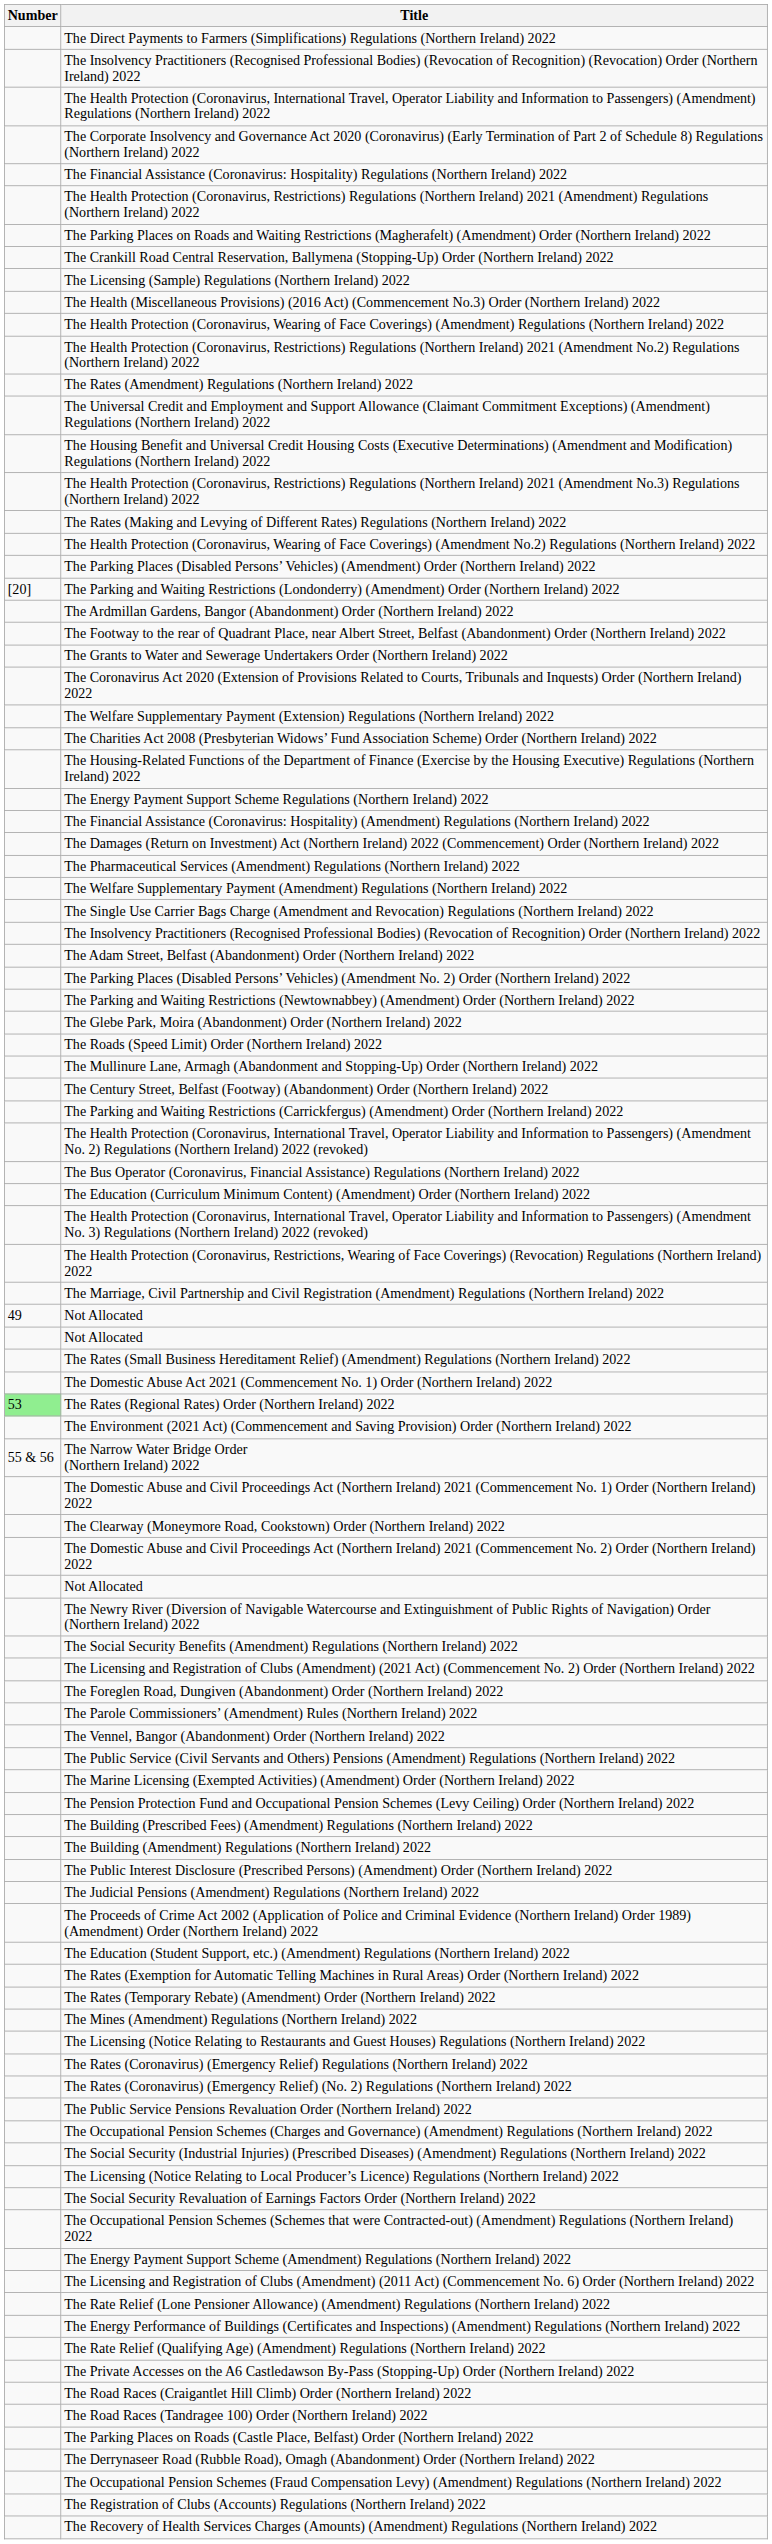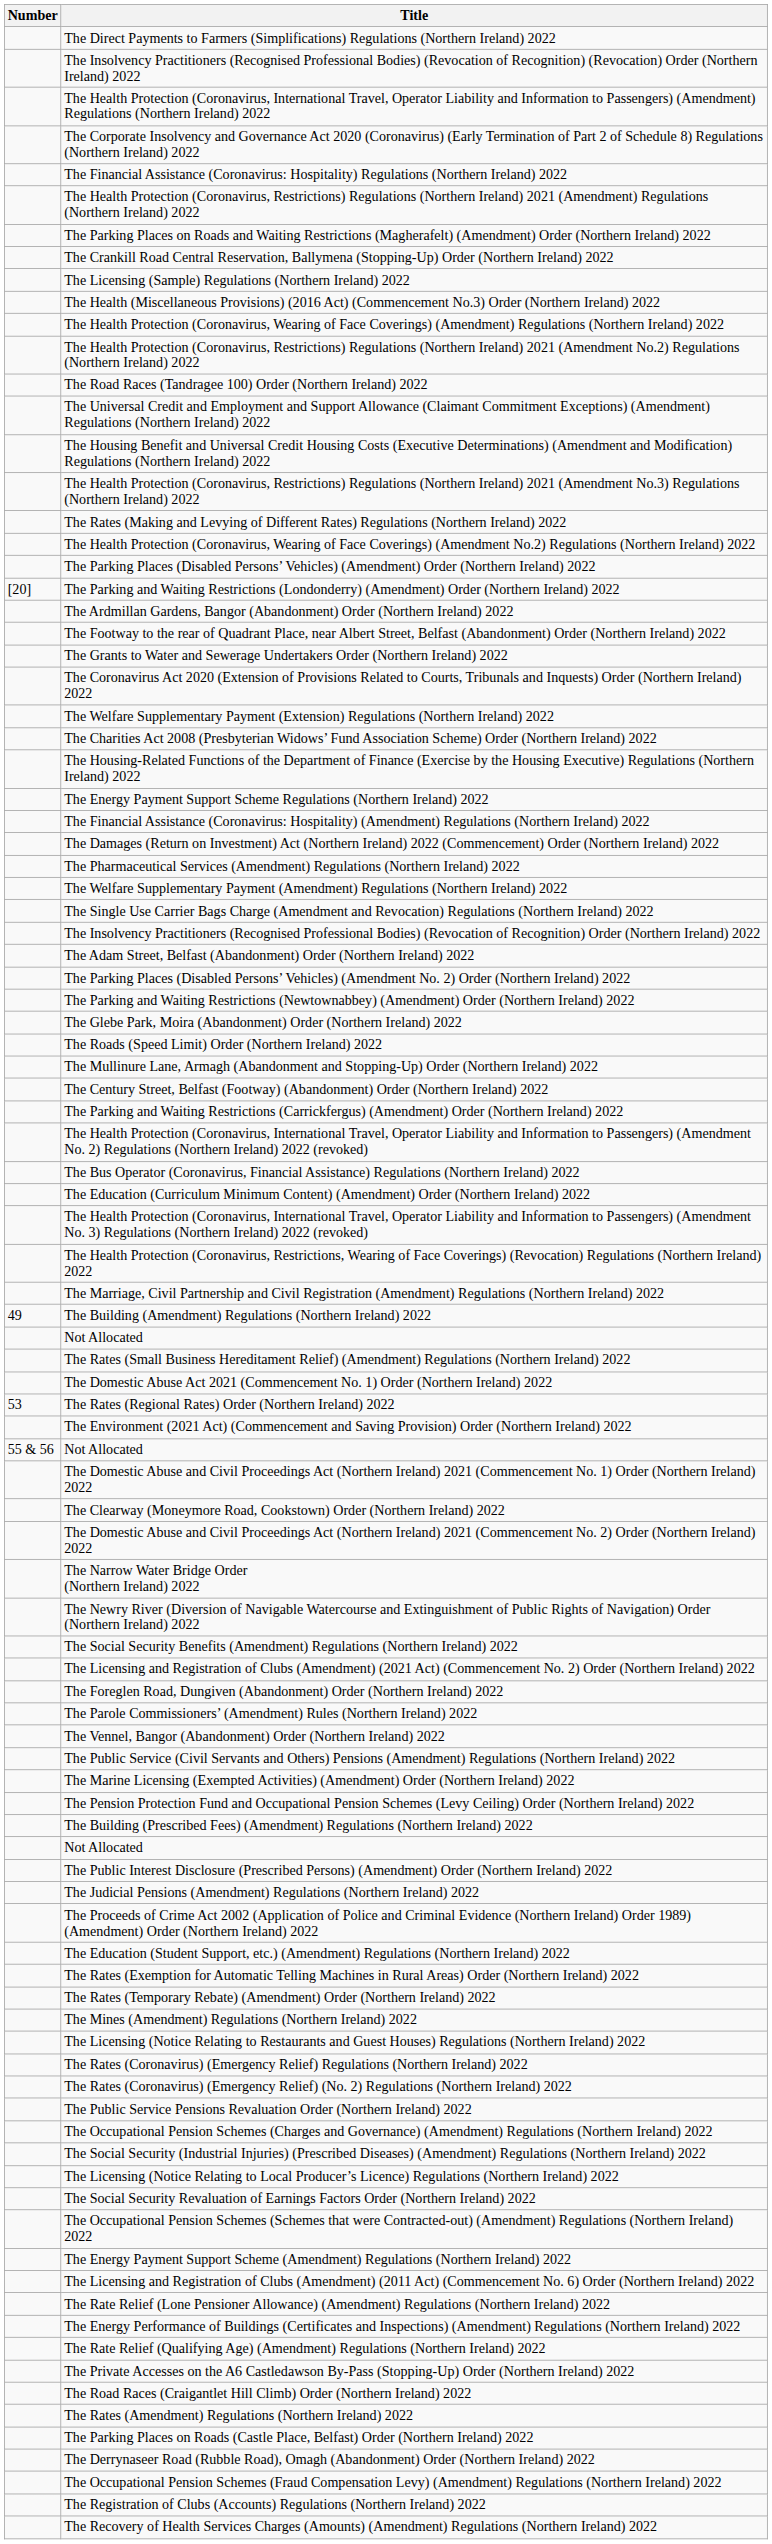(239, 385) The Rates (Amendment) Regulations (Northern Ireland) 2022 -> (246, 385) The Road Races (Tandragee 100) Order (Northern Ireland) 2022
(104, 1315) Not Allocated -> (248, 1315) The Building (Amendment) Regulations (Northern Ireland) 2022
(15, 1405) lightgreen background -> (15, 1405) no background
(156, 1457) The Narrow Water Bridge Order (Northern Ireland) 2022 -> (104, 1449) Not Allocated
(104, 1586) Not Allocated -> (156, 1578) The Narrow Water Bridge Order (Northern Ireland) 2022
(248, 1848) The Building (Amendment) Regulations (Northern Ireland) 2022 -> (104, 1848) Not Allocated
(246, 2415) The Road Races (Tandragee 100) Order (Northern Ireland) 2022 -> (239, 2415) The Rates (Amendment) Regulations (Northern Ireland) 2022
